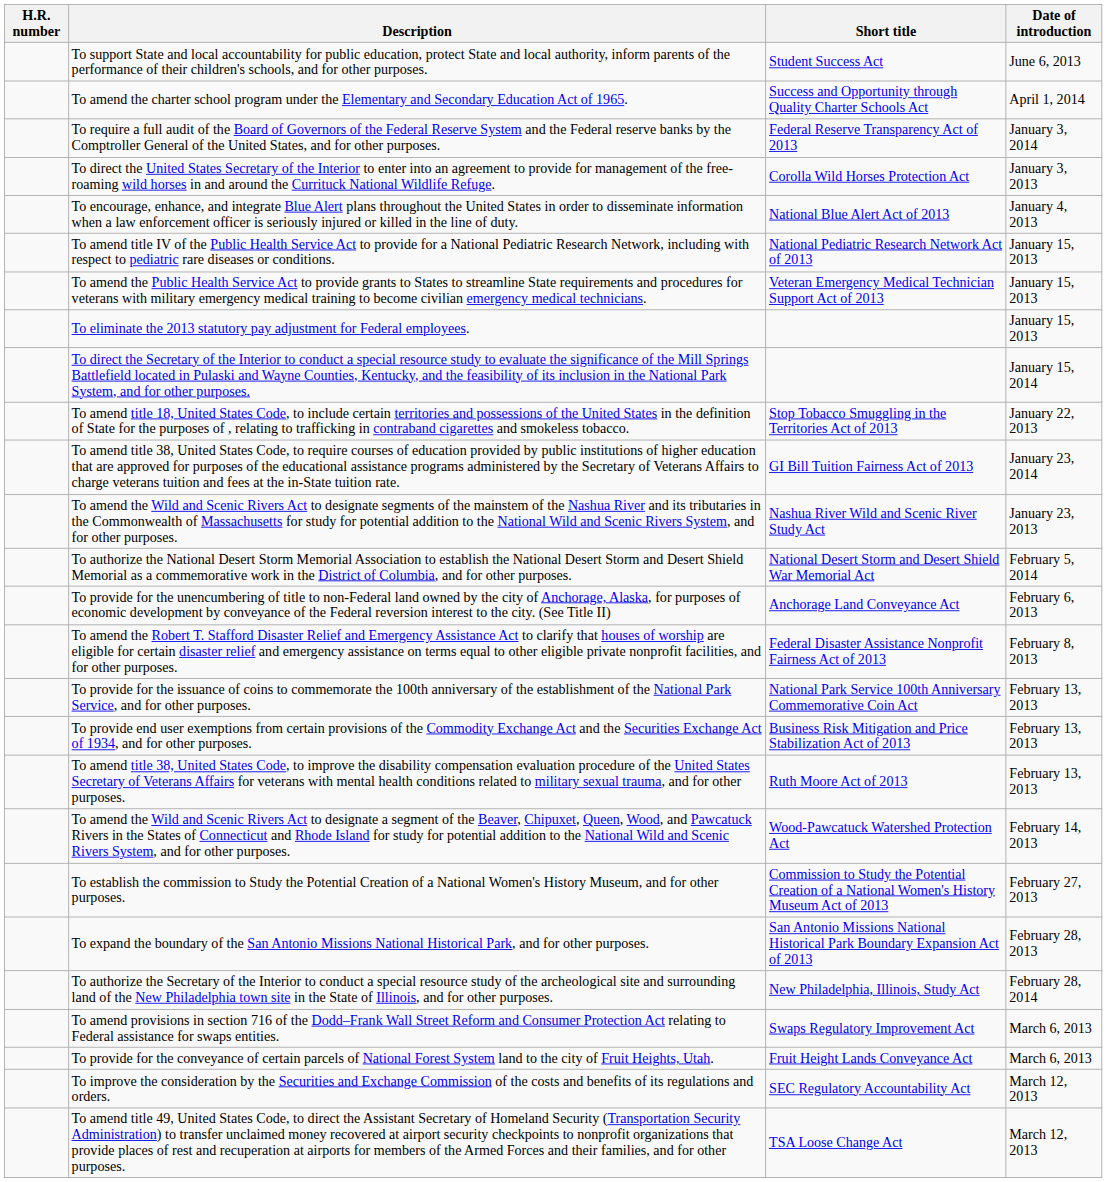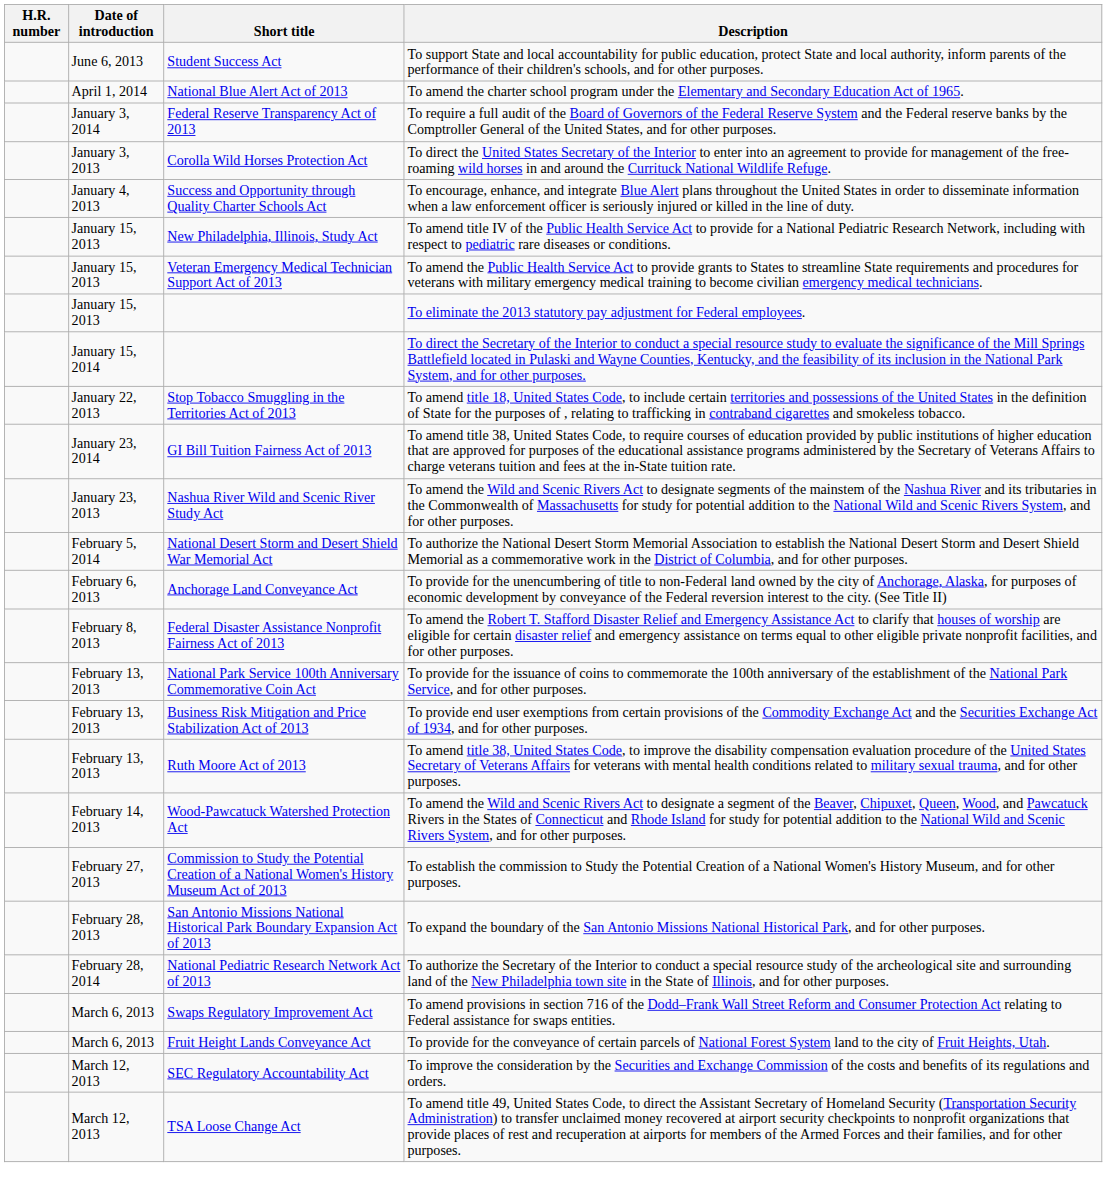columns swapped: (1054, 23) <-> (417, 31)
(863, 99) Success and Opportunity through Quality Charter Schools Act -> (257, 92) National Blue Alert Act of 2013
(859, 214) National Blue Alert Act of 2013 -> (261, 198) Success and Opportunity through Quality Charter Schools Act
(886, 252) National Pediatric Research Network Act of 2013 -> (273, 236) New Philadelphia, Illinois, Study Act
(874, 990) New Philadelphia, Illinois, Study Act -> (284, 974) National Pediatric Research Network Act of 2013
